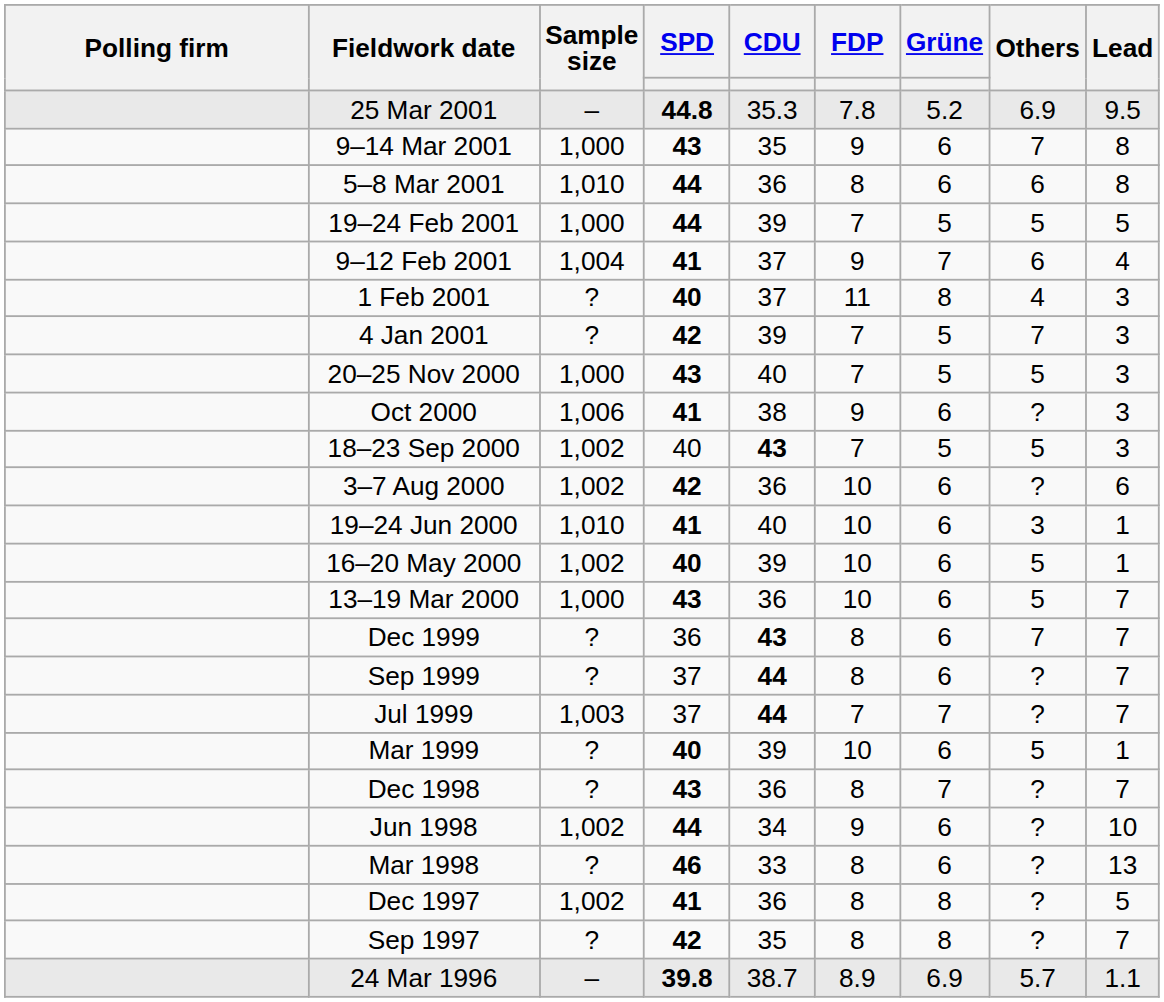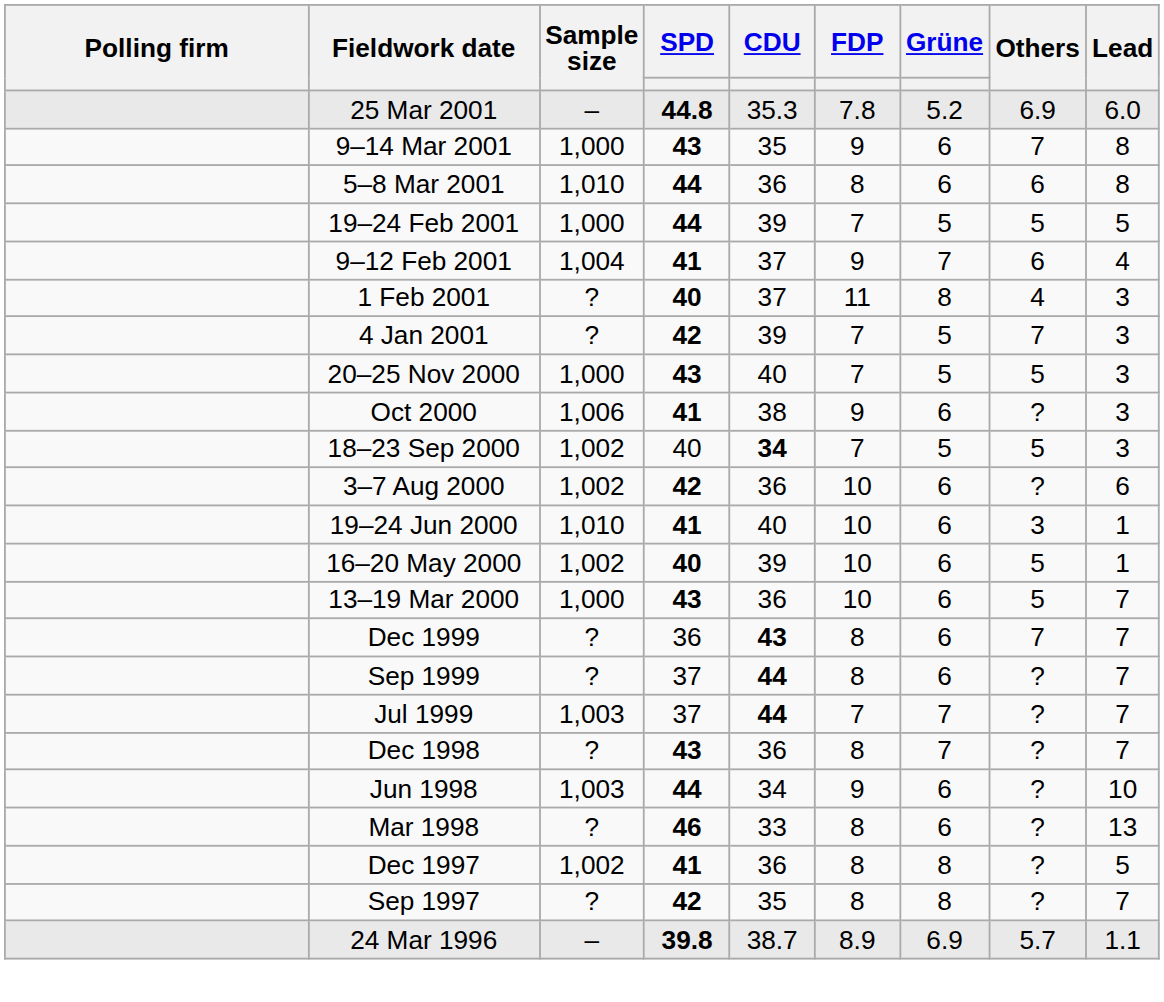(1123, 109) 9.5 -> (1123, 109) 6.0
(772, 449) 43 -> (772, 449) 34
- row: (424, 751)
(592, 827) 1,002 -> (592, 789) 1,003
